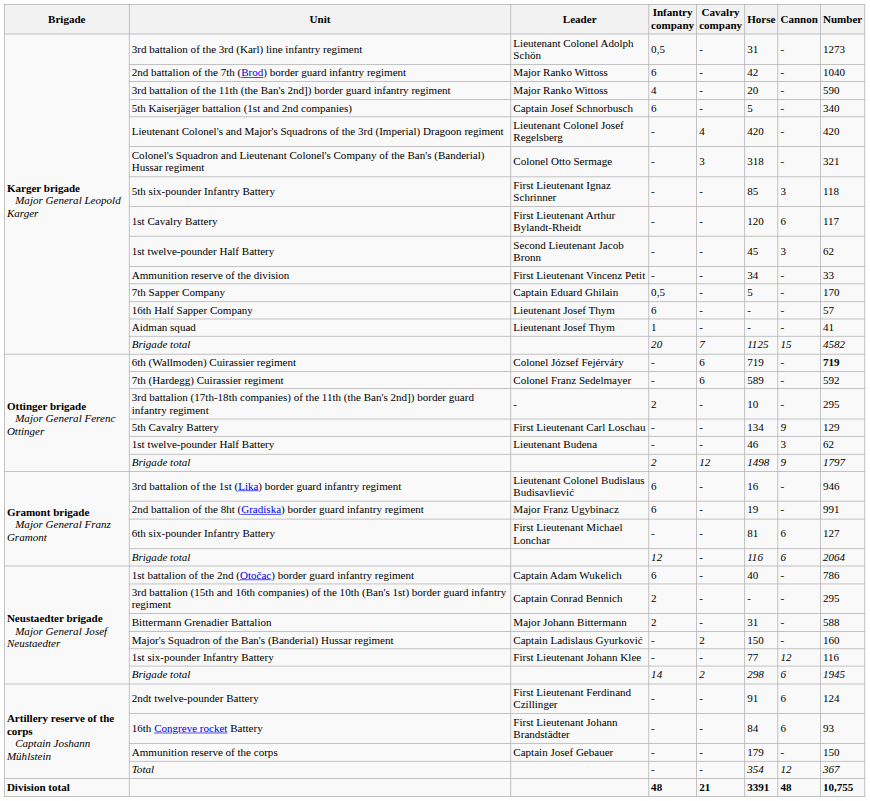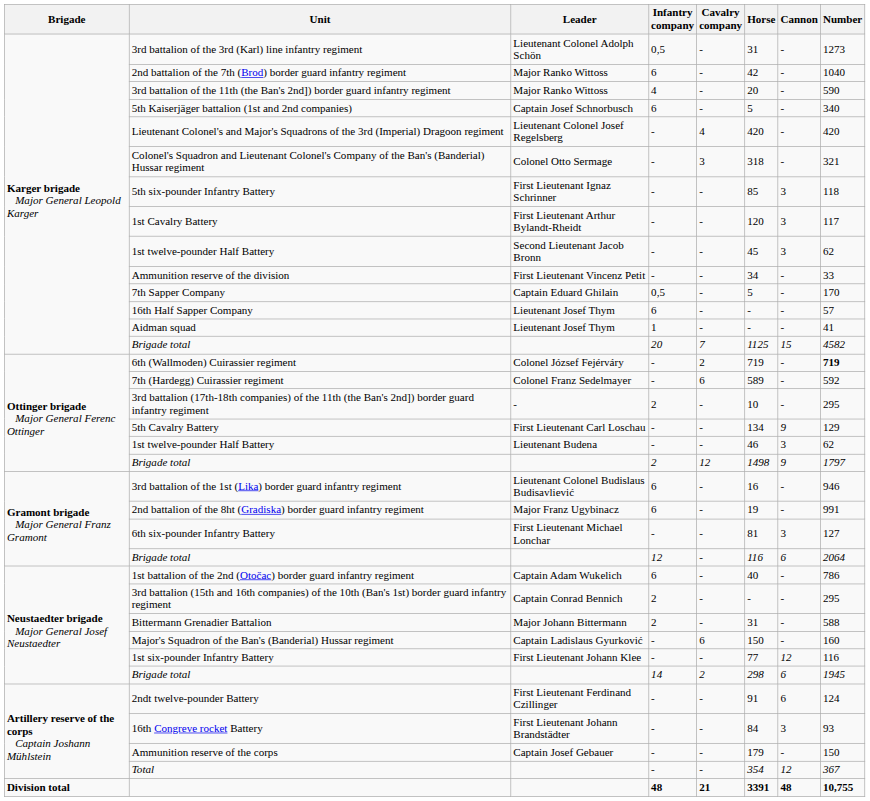(783, 221) 6 -> (783, 221) 3
(702, 362) 6 -> (702, 362) 2
(783, 533) 6 -> (783, 533) 3
(702, 640) 2 -> (702, 640) 6
(783, 728) 6 -> (783, 728) 3
